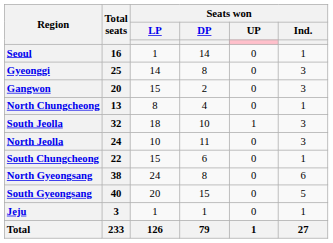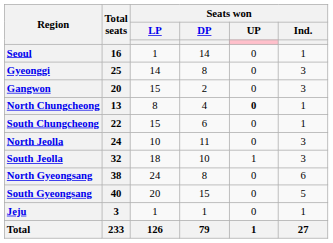(254, 106) normal -> (254, 106) bold
rows swapped: (53, 159) <-> (35, 124)
